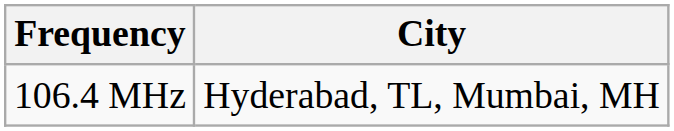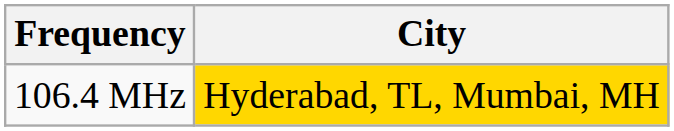(432, 94) no background -> (432, 94) gold background
